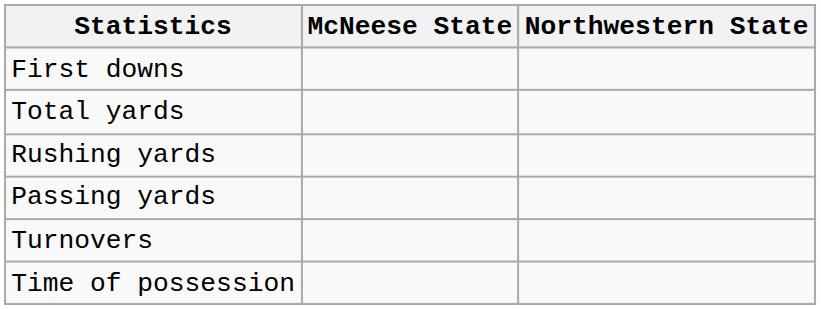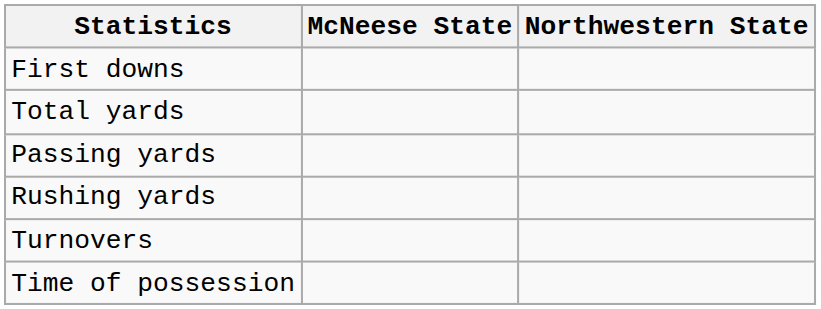rows swapped: (114, 155) <-> (114, 198)
